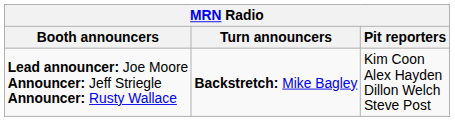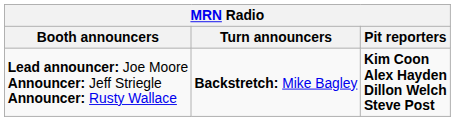(403, 83) normal -> (405, 83) bold
